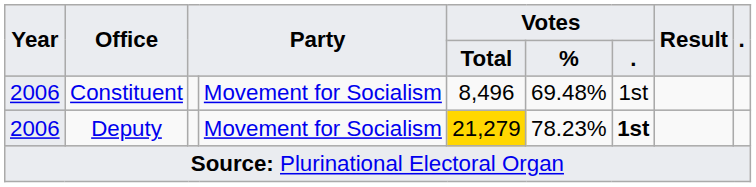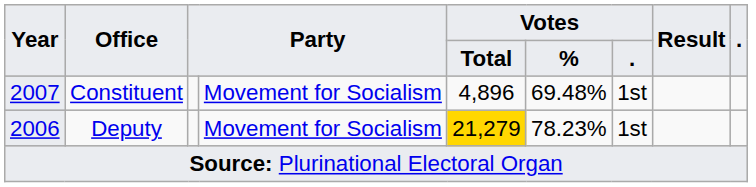(35, 93) 2006 -> (35, 93) 2007
(486, 93) 8,496 -> (486, 93) 4,896
(633, 129) bold -> (632, 129) normal
